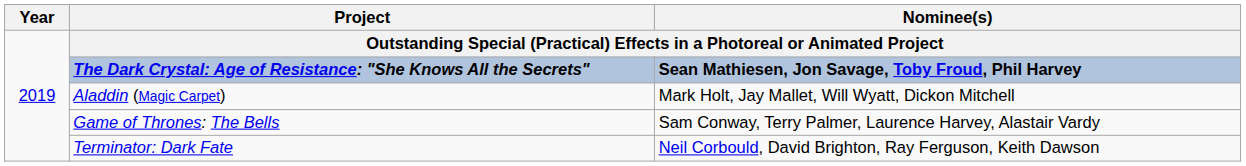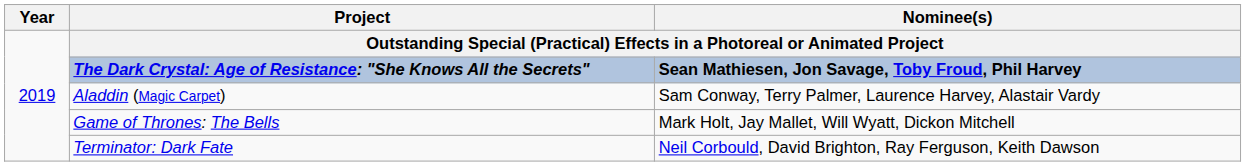(837, 95) Mark Holt, Jay Mallet, Will Wyatt, Dickon Mitchell -> (879, 95) Sam Conway, Terry Palmer, Laurence Harvey, Alastair Vardy
(879, 122) Sam Conway, Terry Palmer, Laurence Harvey, Alastair Vardy -> (837, 122) Mark Holt, Jay Mallet, Will Wyatt, Dickon Mitchell
